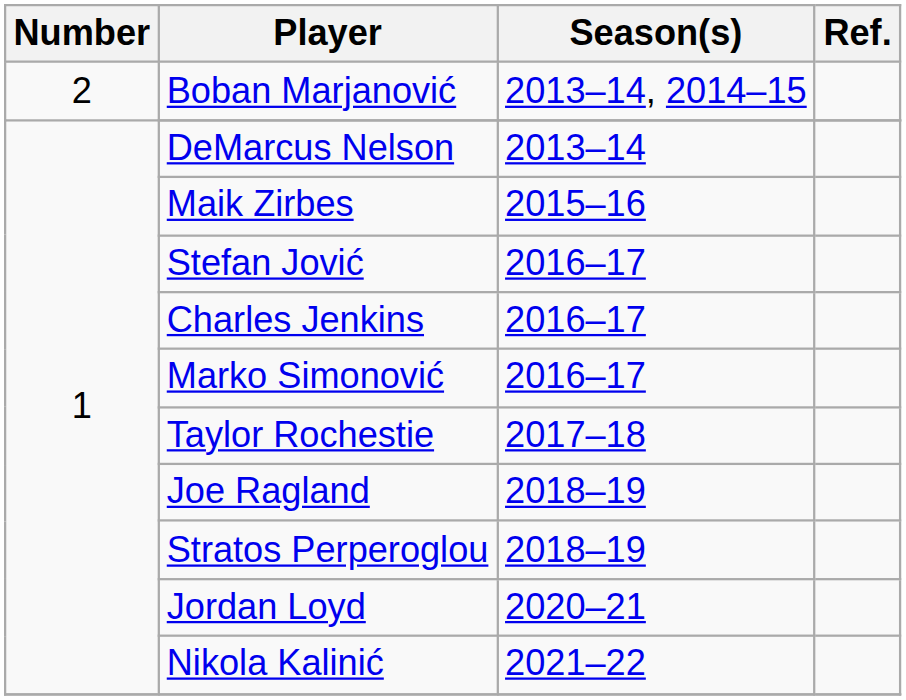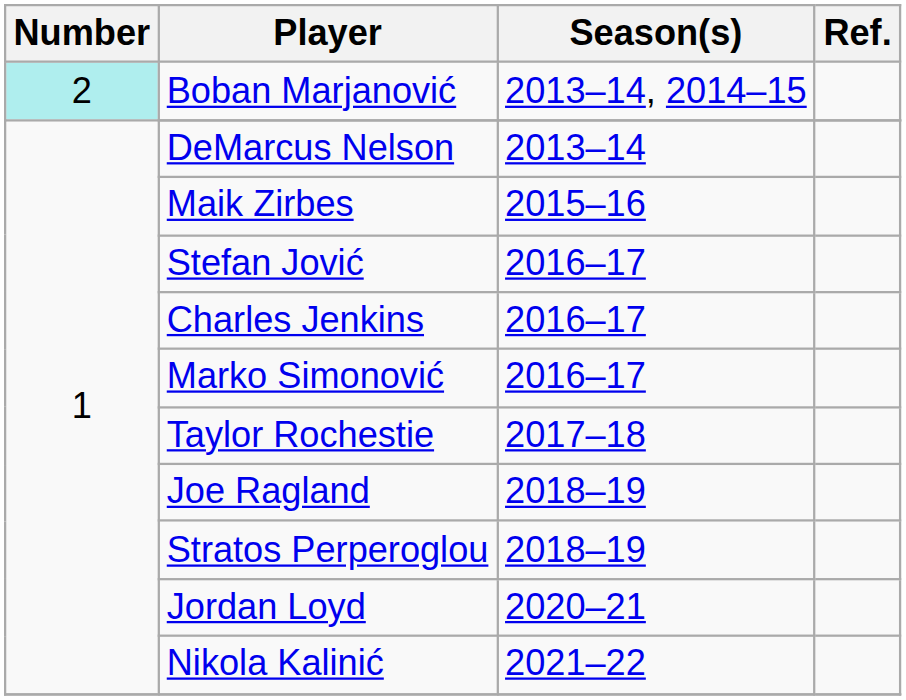(82, 90) no background -> (82, 90) paleturquoise background
